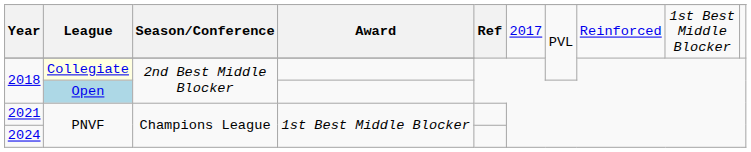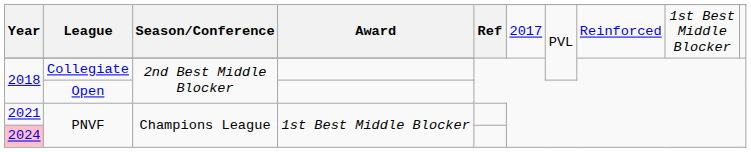(88, 69) lightyellow background -> (88, 69) no background
(88, 92) lightblue background -> (88, 92) no background
(24, 136) no background -> (24, 136) pink background
